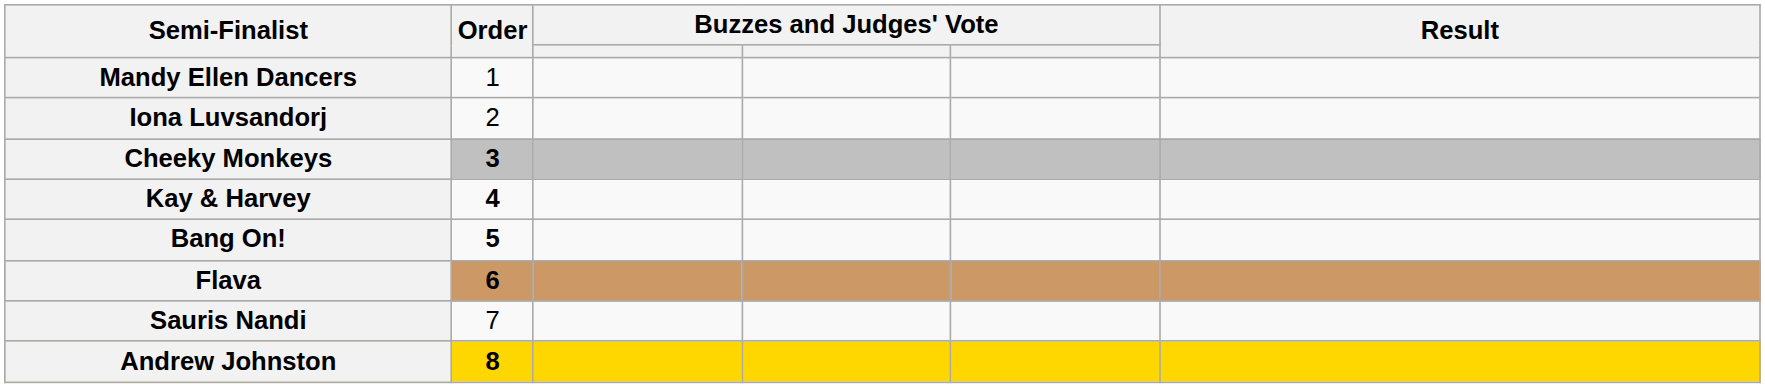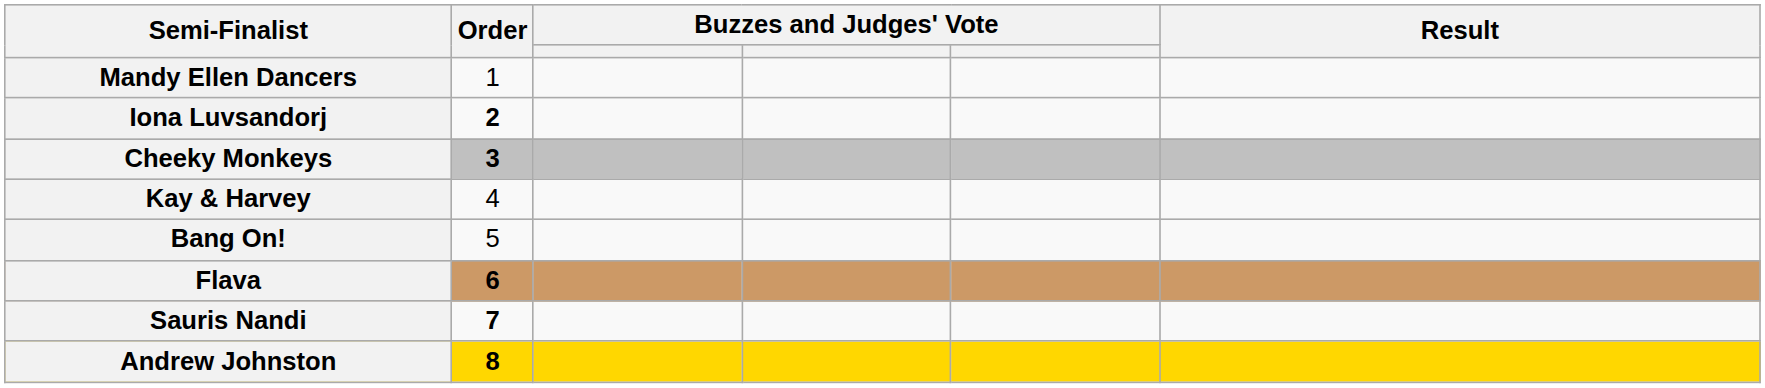(493, 117) normal -> (493, 117) bold
(493, 198) bold -> (493, 199) normal
(493, 239) bold -> (493, 239) normal
(493, 320) normal -> (493, 320) bold
